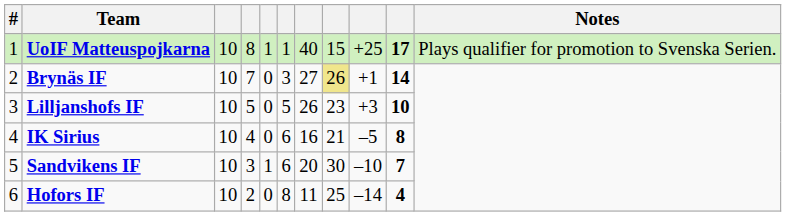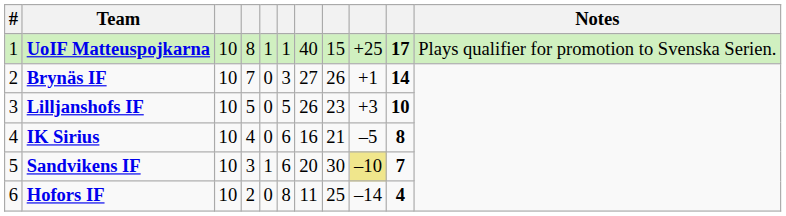(336, 78) khaki background -> (336, 78) no background
(368, 166) no background -> (368, 166) khaki background
